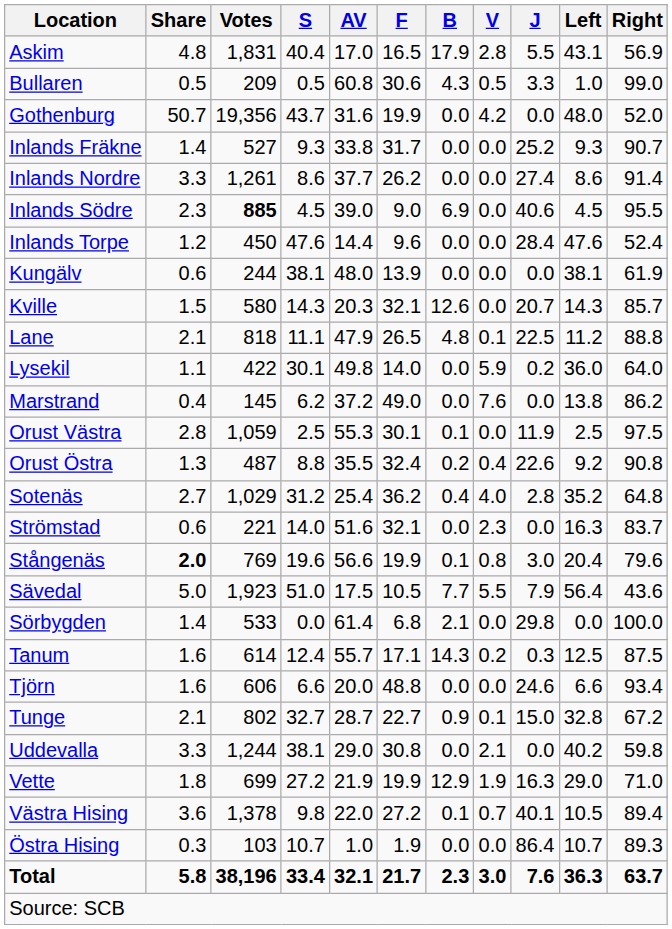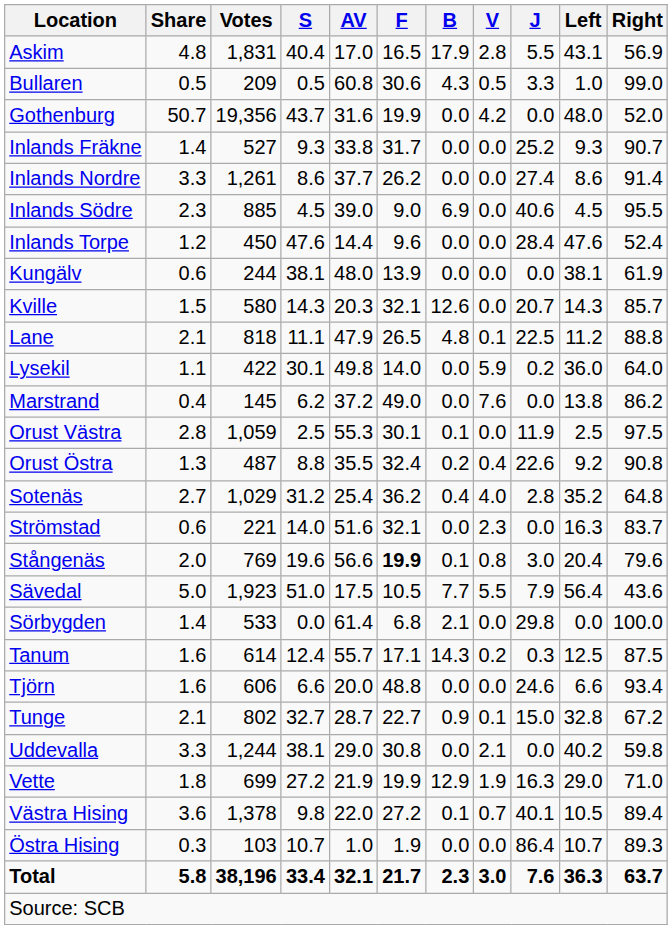(260, 210) bold -> (260, 210) normal
(192, 559) bold -> (192, 559) normal
(402, 559) normal -> (402, 559) bold
